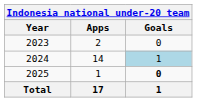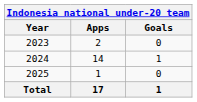(159, 58) lightblue background -> (159, 58) no background
(159, 74) bold -> (159, 74) normal
